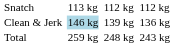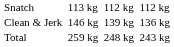(83, 22) lightblue background -> (83, 22) no background
